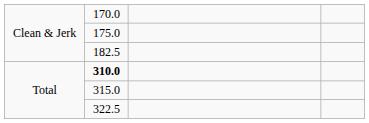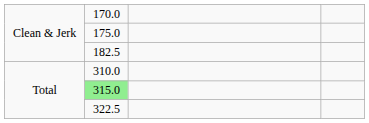(106, 71) bold -> (106, 71) normal
(106, 90) no background -> (106, 90) lightgreen background
